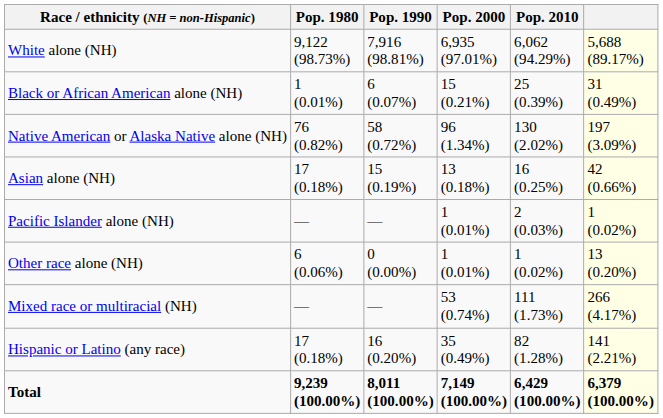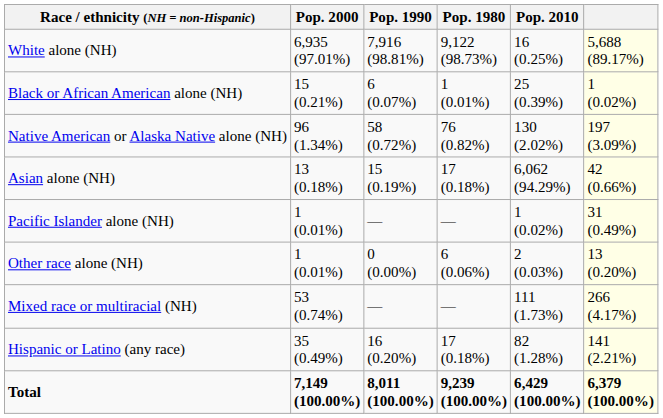columns swapped: (327, 17) <-> (474, 17)
(542, 50) 6,062 (94.29%) -> (539, 50) 16 (0.25%)
(612, 93) 31 (0.49%) -> (612, 93) 1 (0.02%)
(539, 178) 16 (0.25%) -> (542, 178) 6,062 (94.29%)
(539, 221) 2 (0.03%) -> (539, 221) 1 (0.02%)
(612, 221) 1 (0.02%) -> (612, 221) 31 (0.49%)
(539, 263) 1 (0.02%) -> (539, 263) 2 (0.03%)
